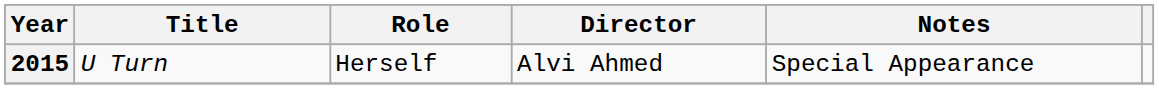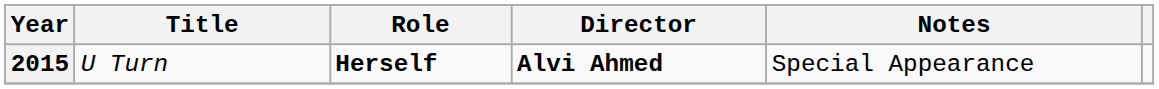(386, 64) normal -> (386, 64) bold
(590, 64) normal -> (590, 64) bold
